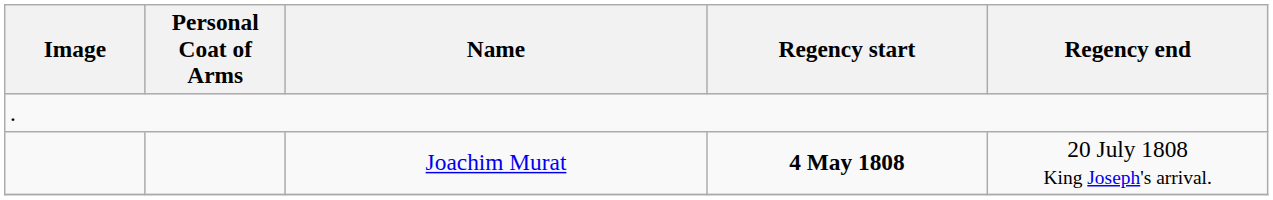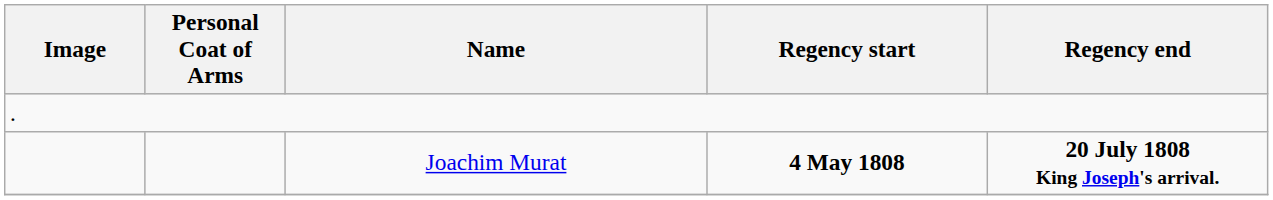(1128, 162) normal -> (1128, 162) bold
